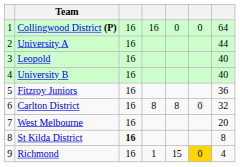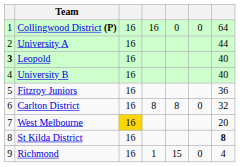(10, 59) normal -> (10, 59) bold
(130, 122) no background -> (130, 122) gold background
(130, 138) bold -> (130, 138) normal
(223, 138) normal -> (223, 138) bold
(200, 153) gold background -> (200, 153) no background
